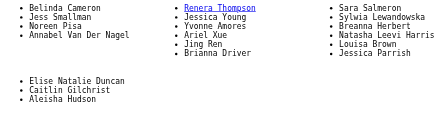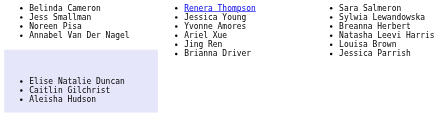(81, 90) no background -> (81, 90) lavender background
